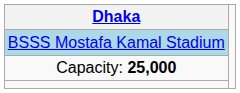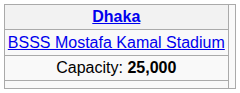(116, 42) lightblue background -> (116, 42) no background
